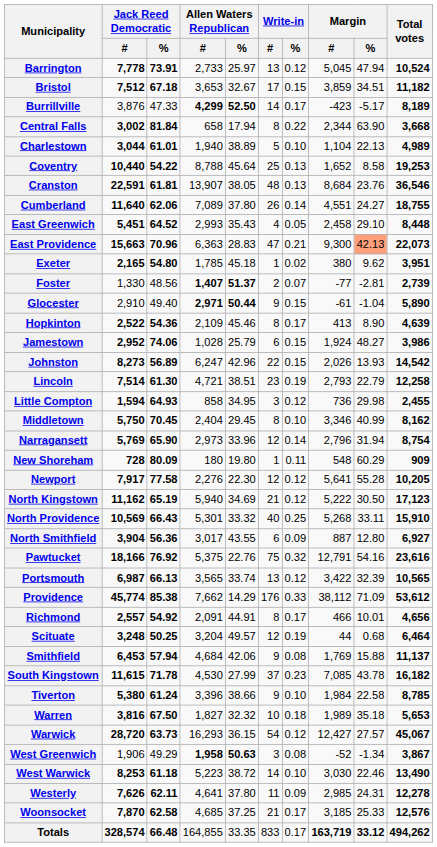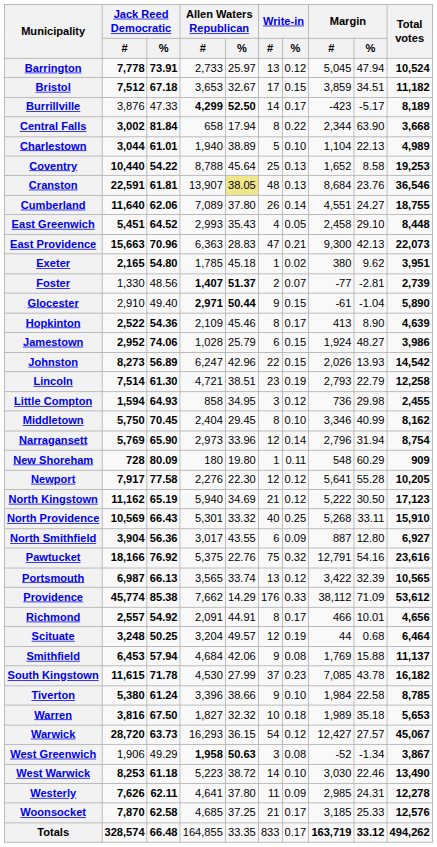(242, 186) no background -> (242, 186) khaki background
(371, 244) lightsalmon background -> (371, 244) no background
